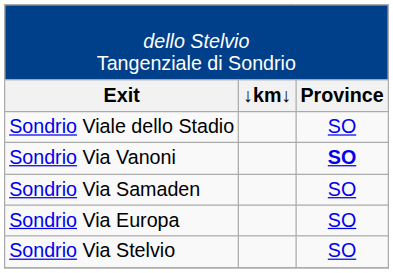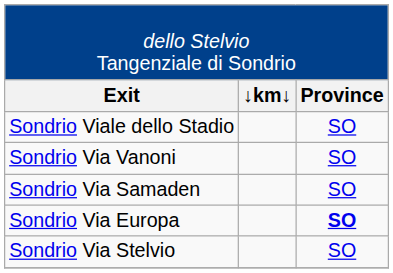(342, 158) bold -> (342, 158) normal
(342, 220) normal -> (342, 220) bold
